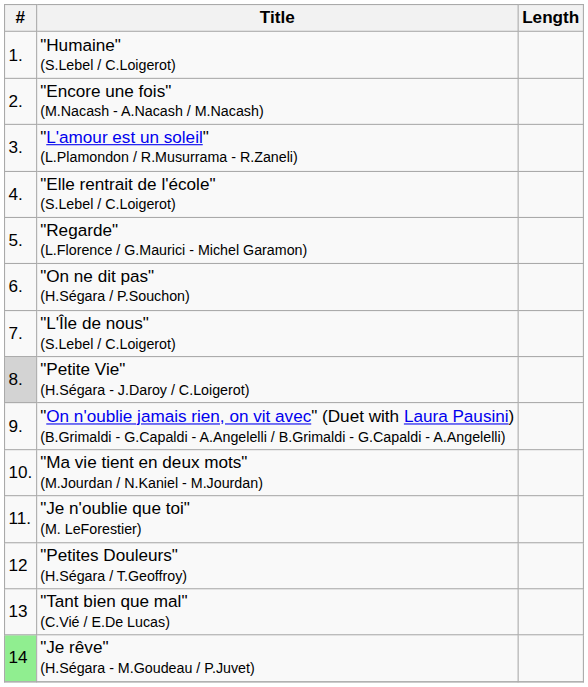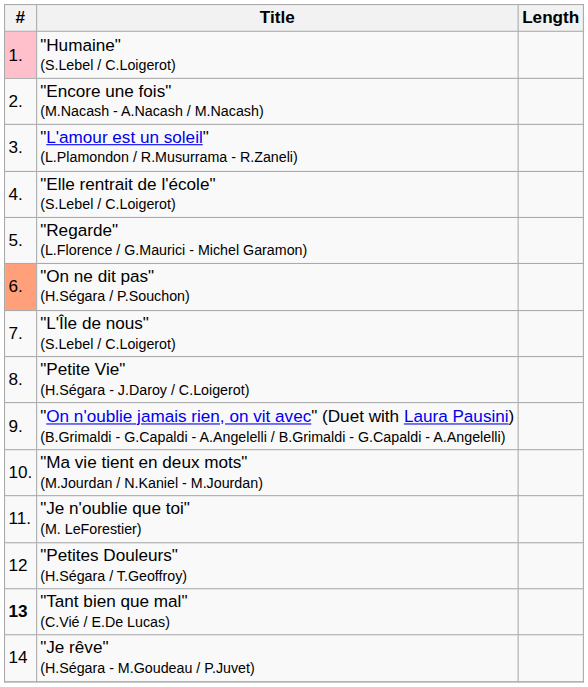(16, 54) no background -> (16, 54) pink background
(16, 286) no background -> (16, 286) lightsalmon background
(16, 379) lightgrey background -> (16, 379) no background
(18, 611) normal -> (18, 611) bold
(18, 658) lightgreen background -> (18, 658) no background
